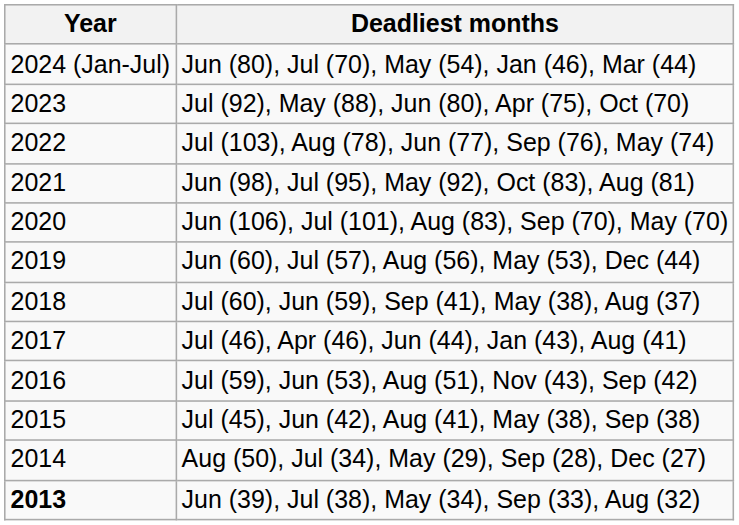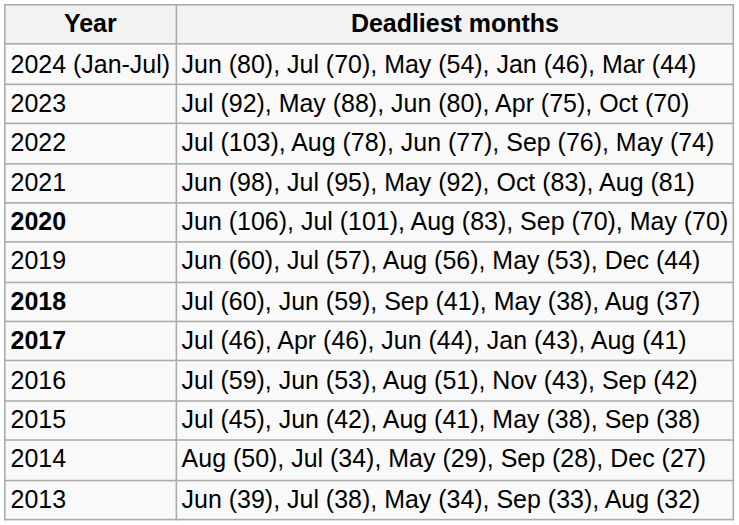(38, 222) normal -> (38, 222) bold
(38, 301) normal -> (38, 301) bold
(38, 340) normal -> (38, 340) bold
(38, 499) bold -> (38, 499) normal
